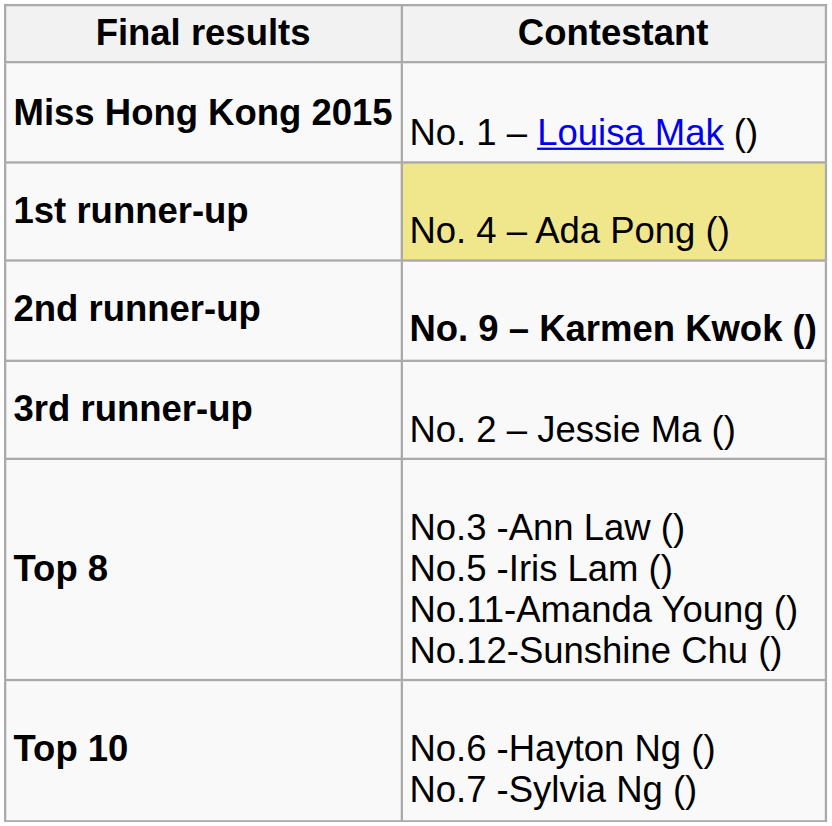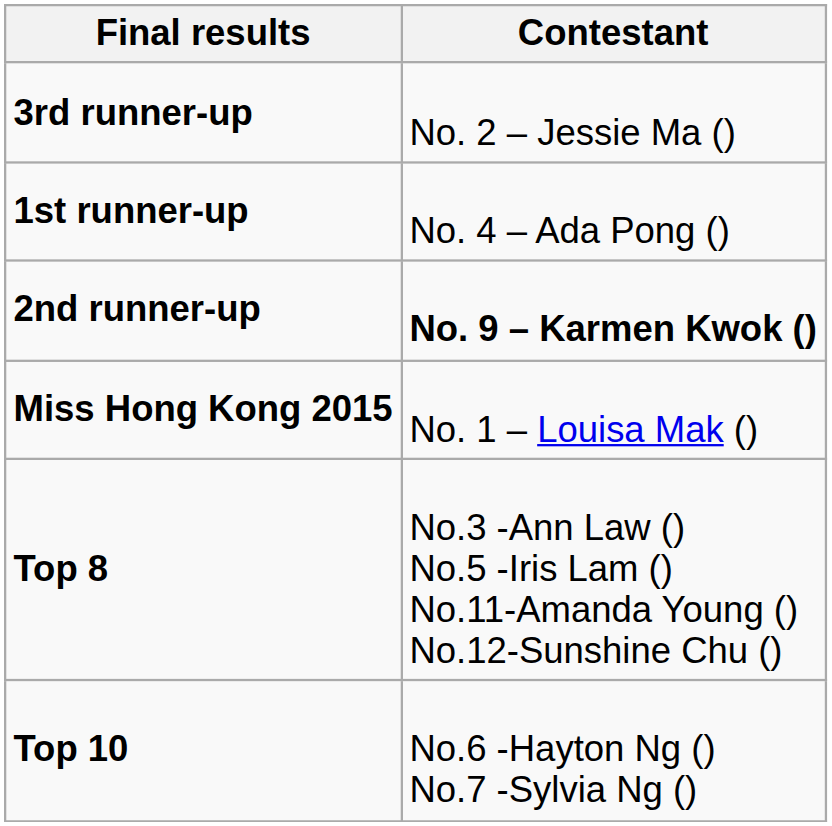rows swapped: (203, 111) <-> (133, 408)
(570, 231) khaki background -> (570, 231) no background
